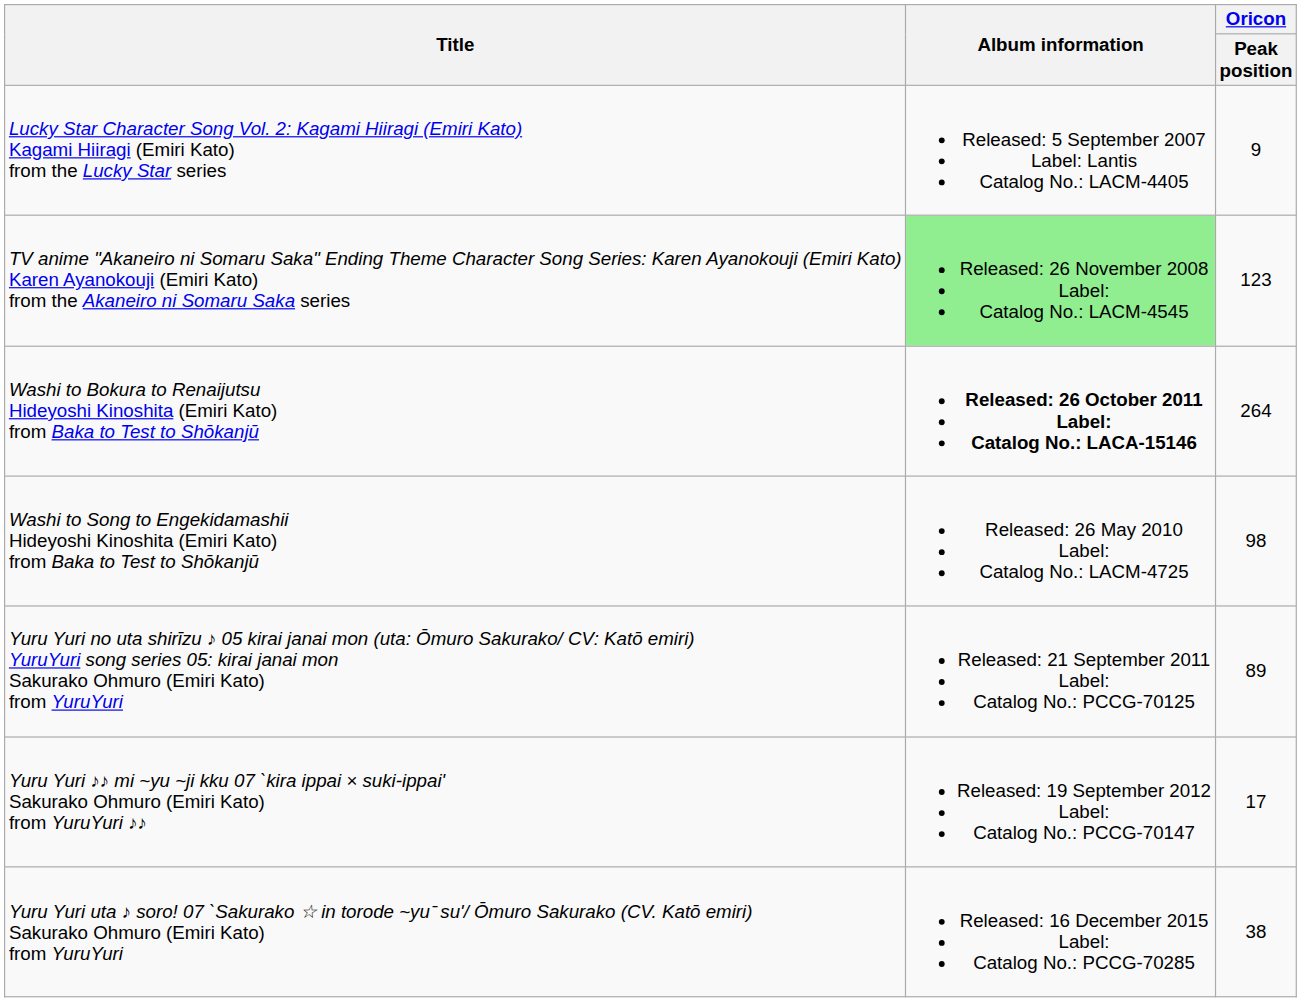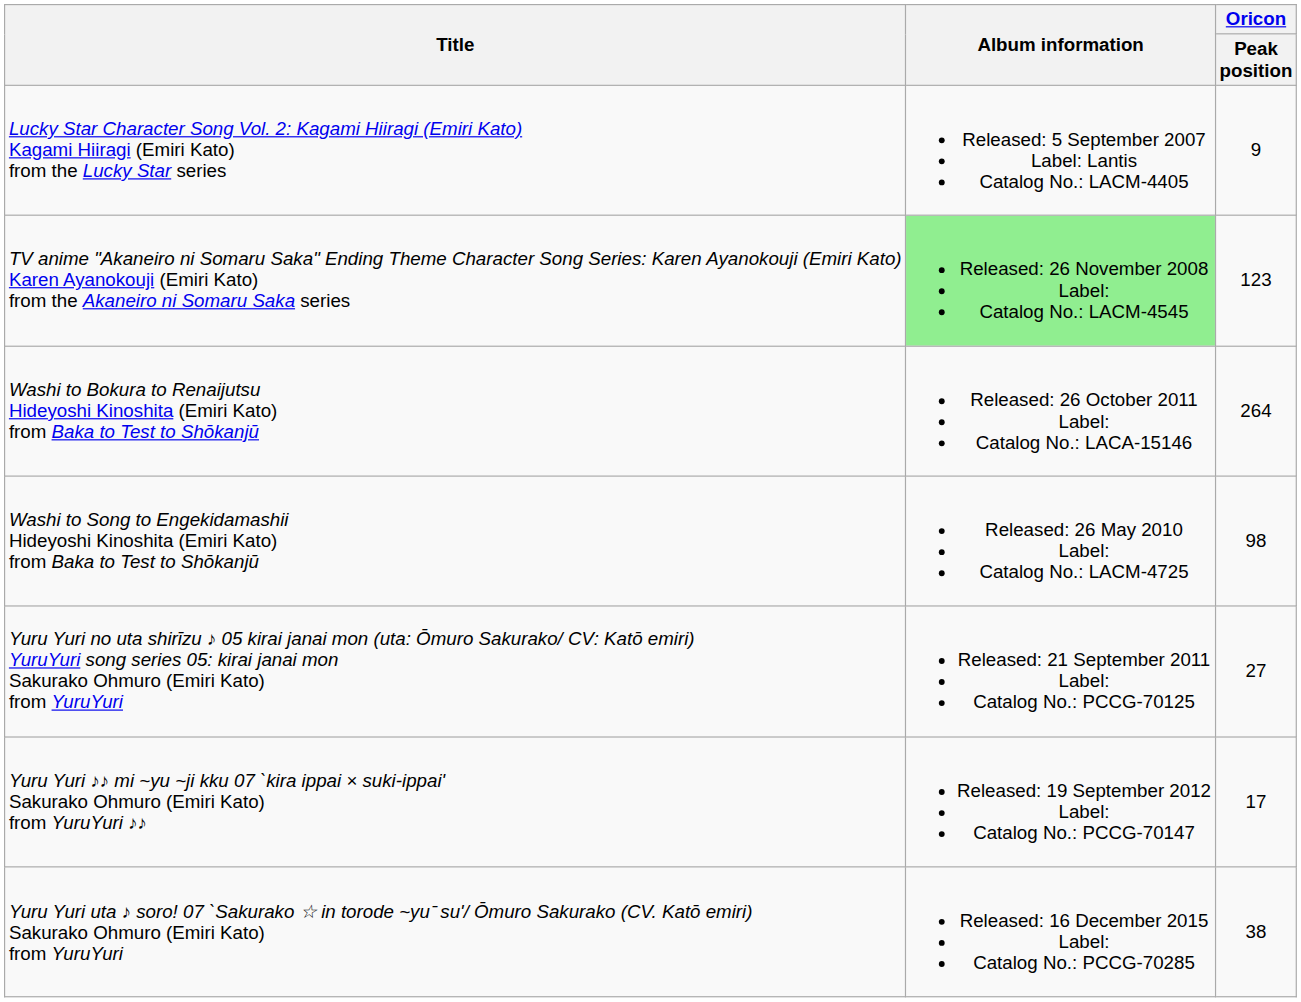(1061, 421) bold -> (1061, 421) normal
(1256, 671) 89 -> (1256, 671) 27
